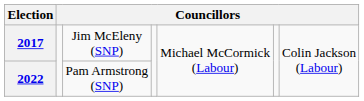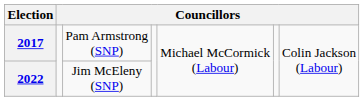(107, 43) Jim McEleny (SNP) -> (107, 43) Pam Armstrong (SNP)
(107, 78) Pam Armstrong (SNP) -> (107, 78) Jim McEleny (SNP)
